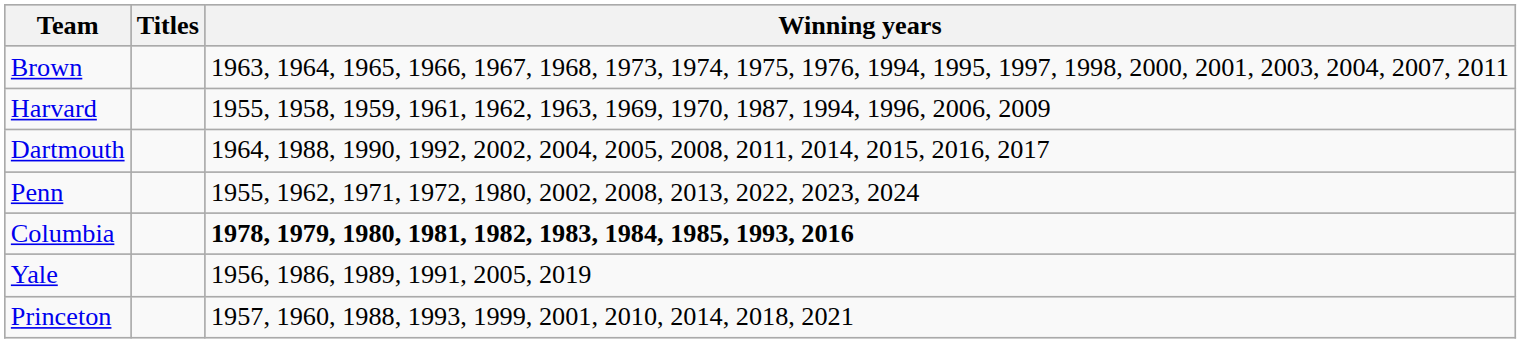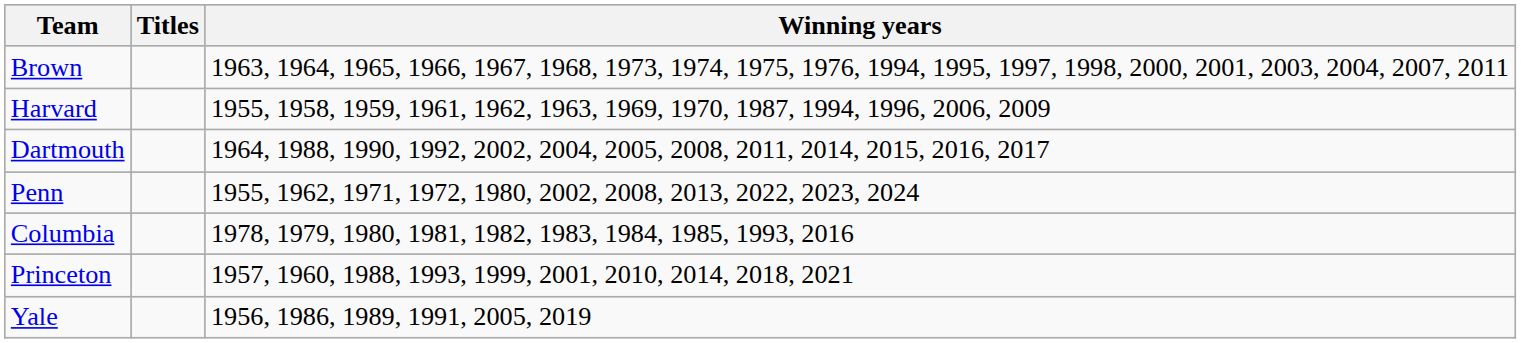(532, 233) bold -> (532, 233) normal
rows swapped: (61, 316) <-> (34, 274)
